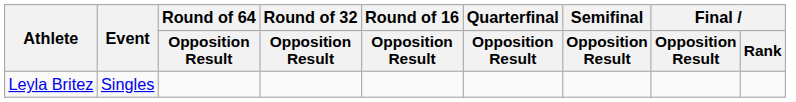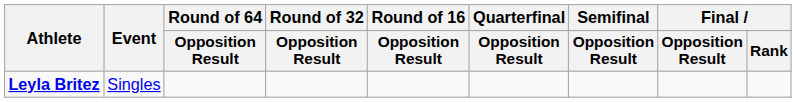(51, 85) normal -> (54, 85) bold
